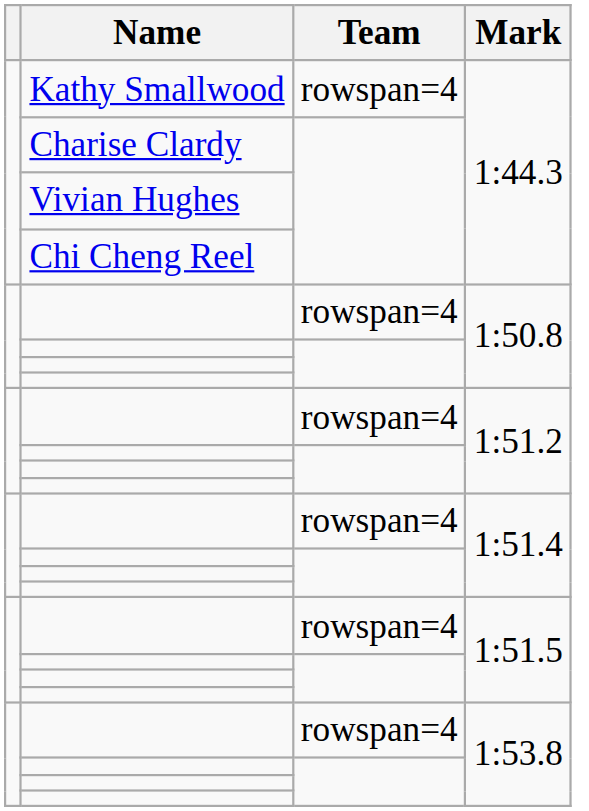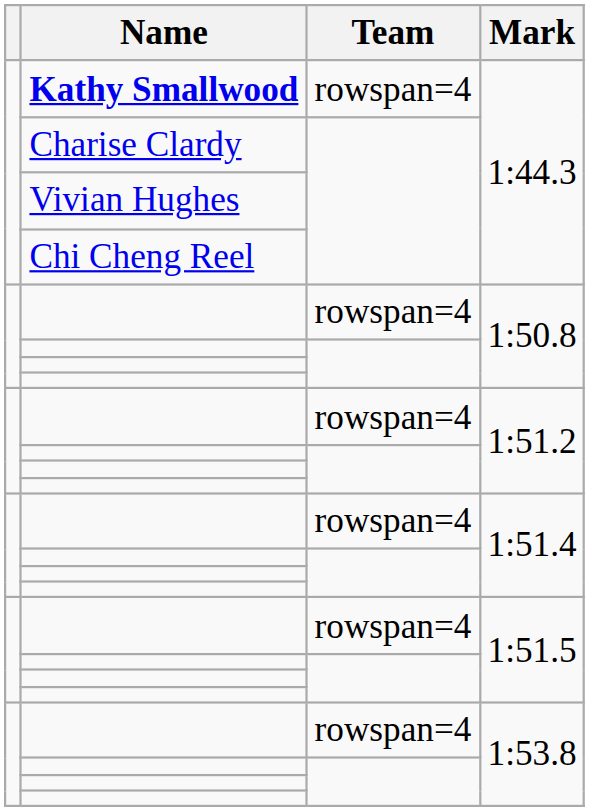(157, 88) normal -> (164, 88) bold
